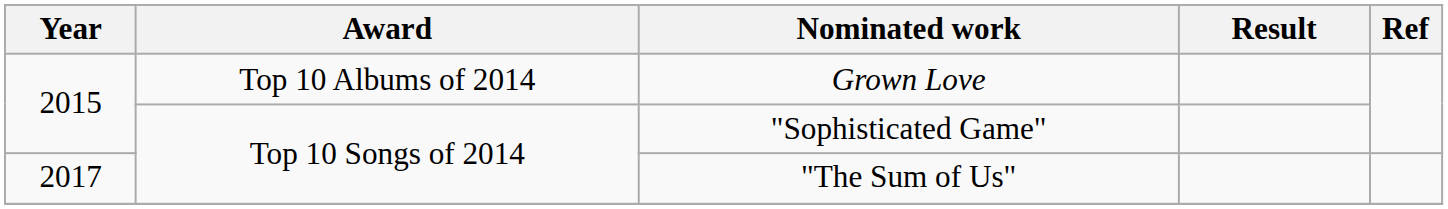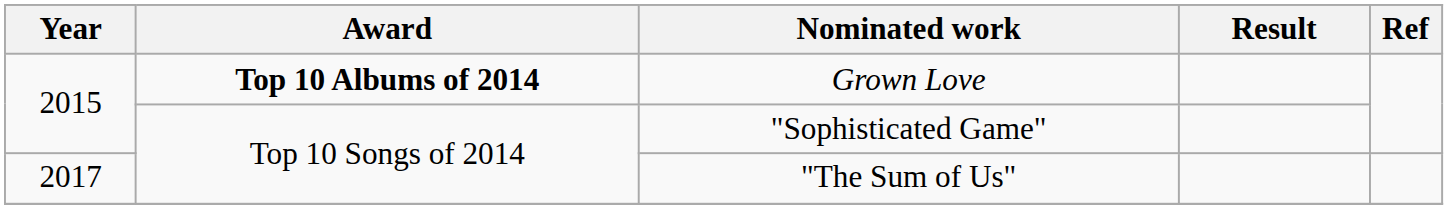(387, 78) normal -> (387, 78) bold
